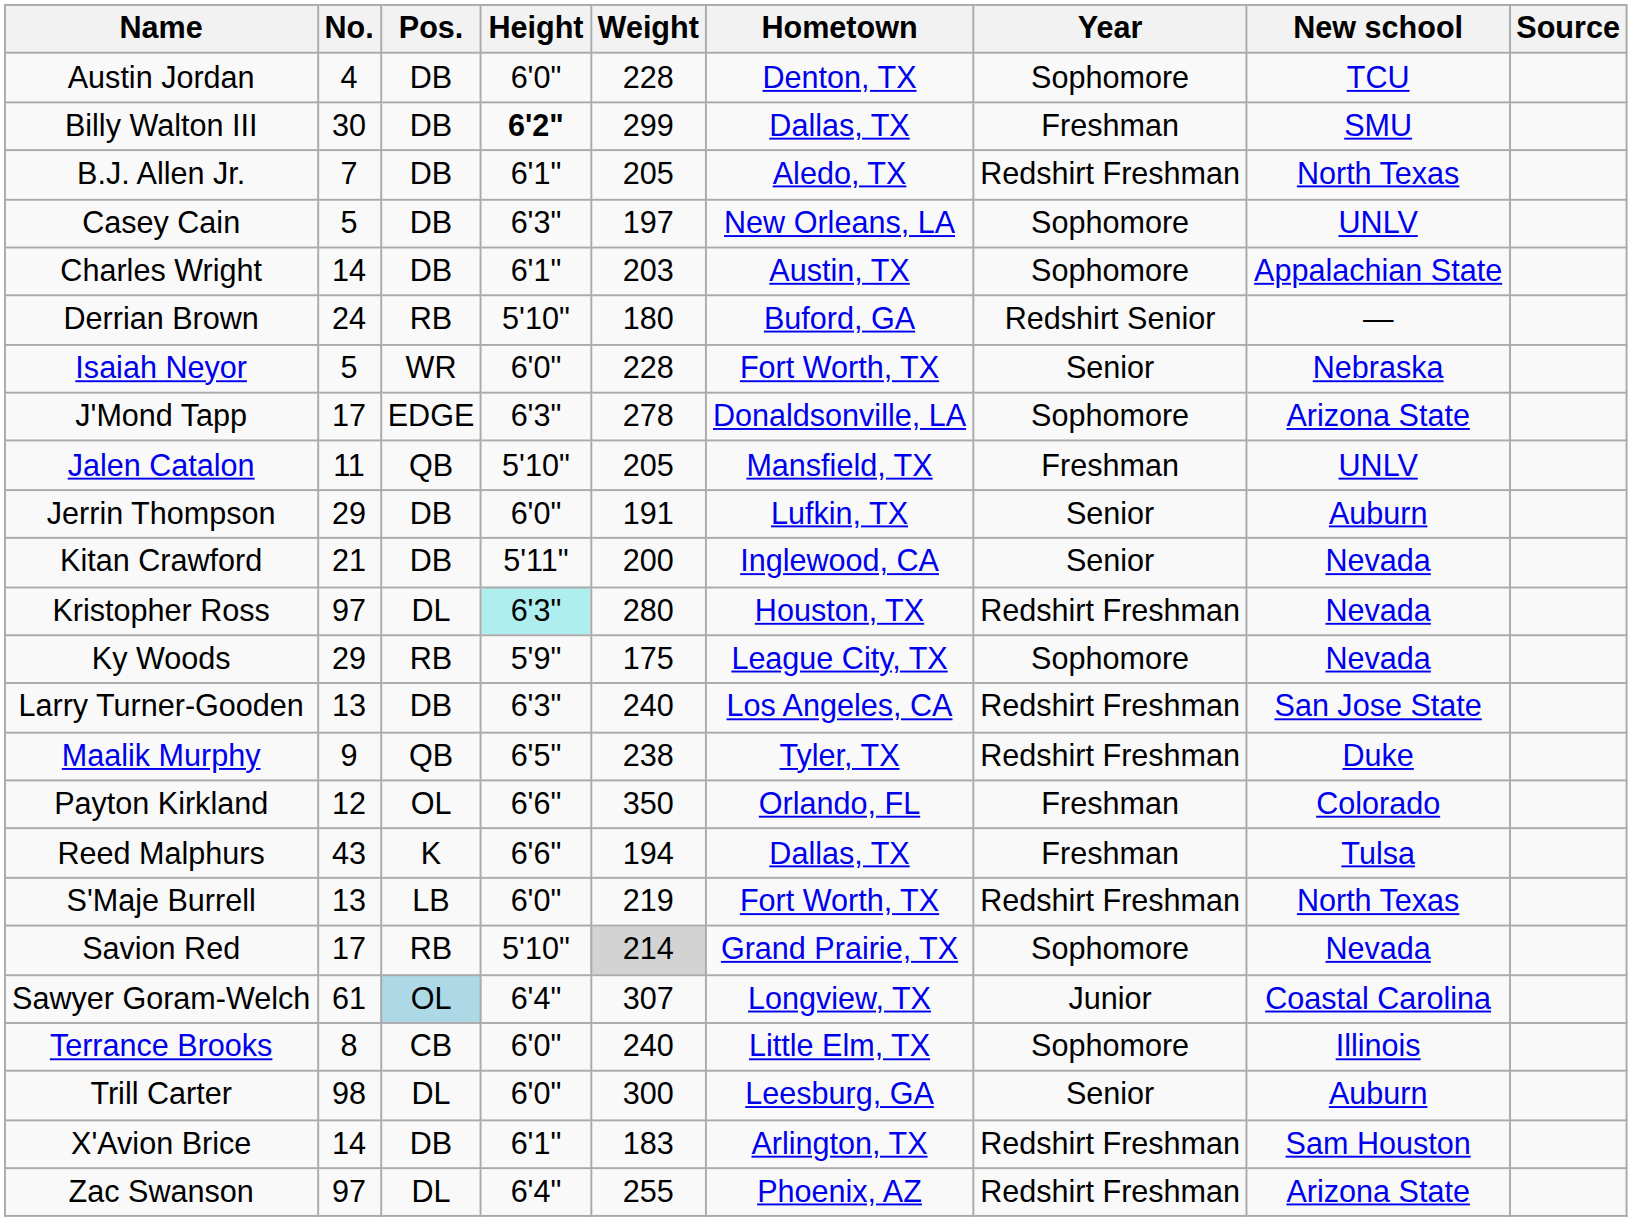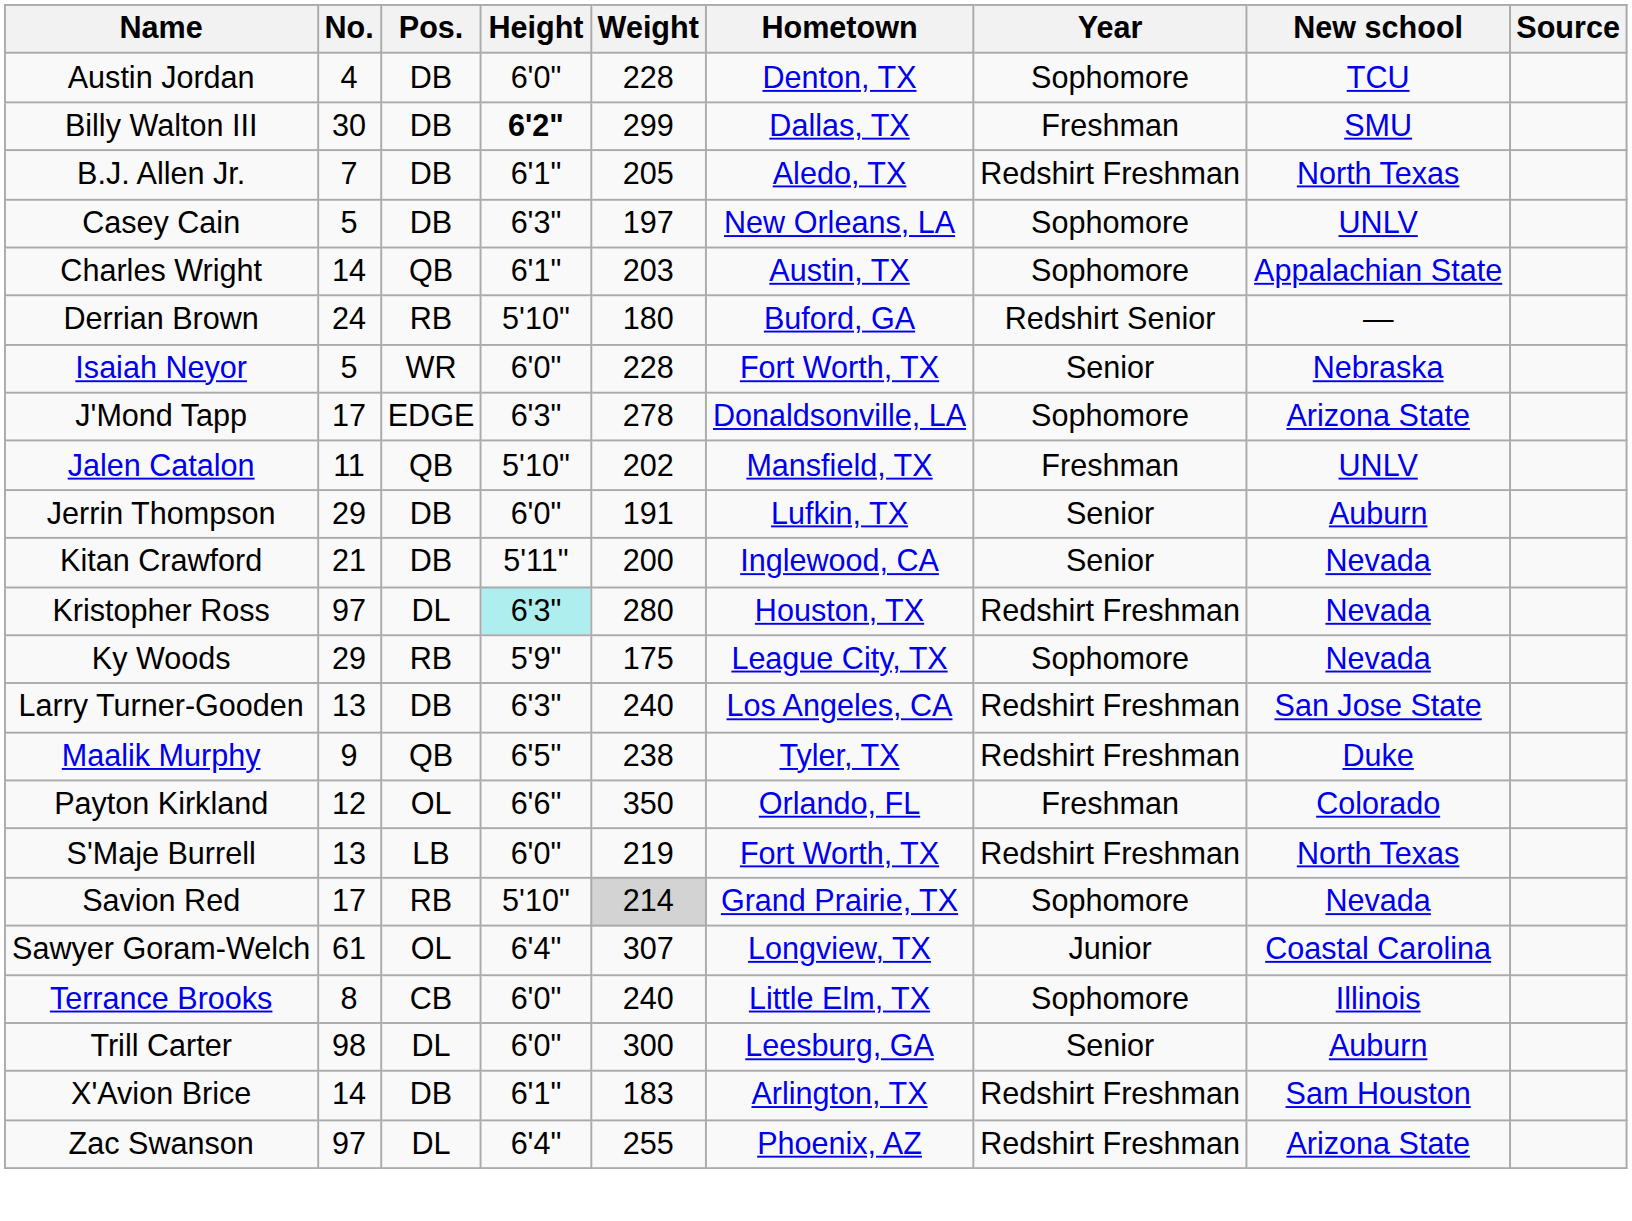(431, 271) DB -> (431, 271) QB
(648, 464) 205 -> (648, 464) 202
- row: (161, 852)
(431, 998) lightblue background -> (431, 949) no background
